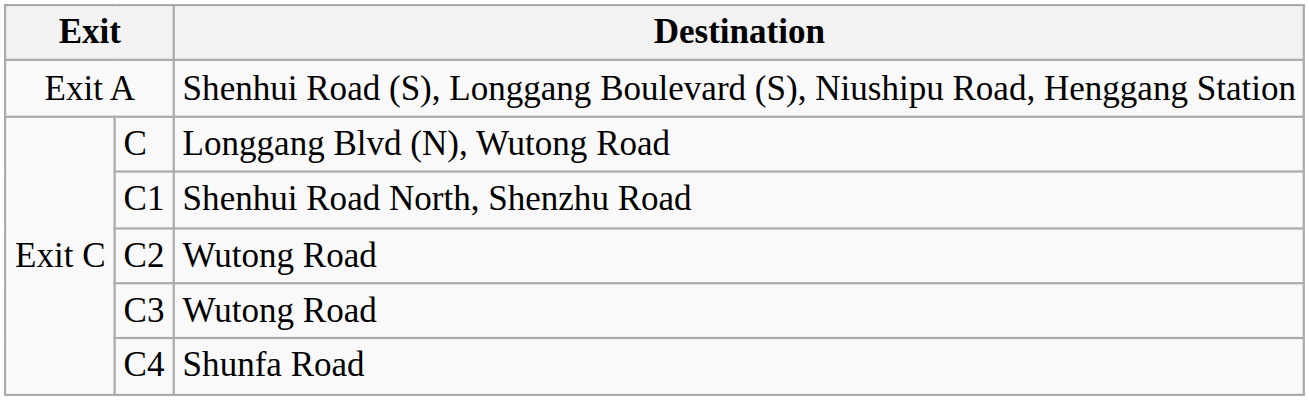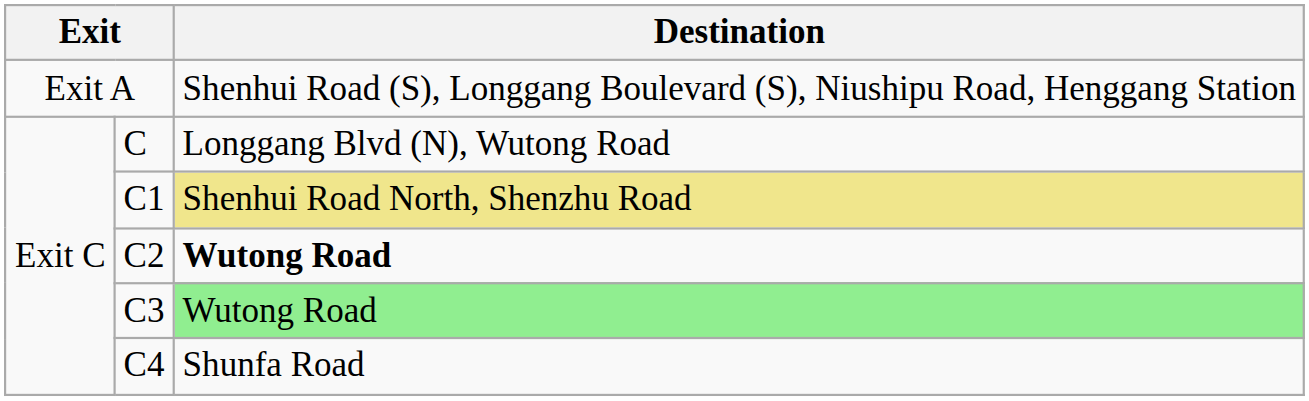(437, 198) no background -> (437, 198) khaki background
(280, 254) normal -> (287, 254) bold
(280, 310) no background -> (280, 310) lightgreen background
